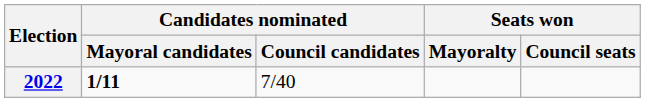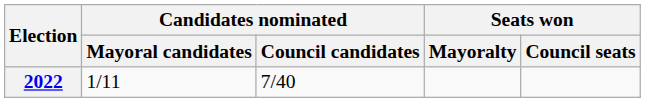(103, 81) bold -> (103, 81) normal
